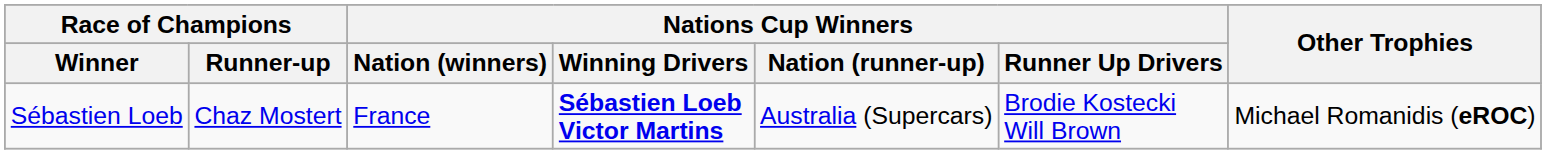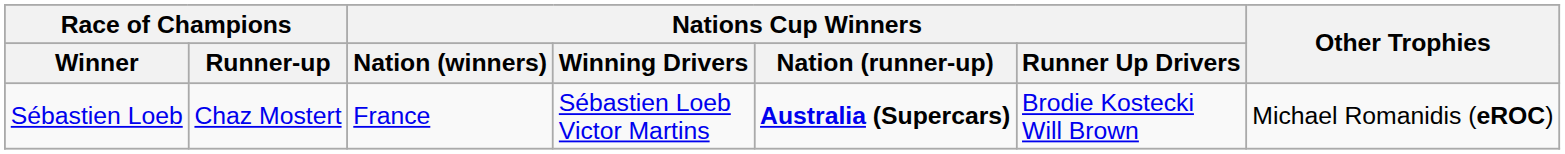(650, 116) bold -> (645, 116) normal
(876, 116) normal -> (885, 116) bold
